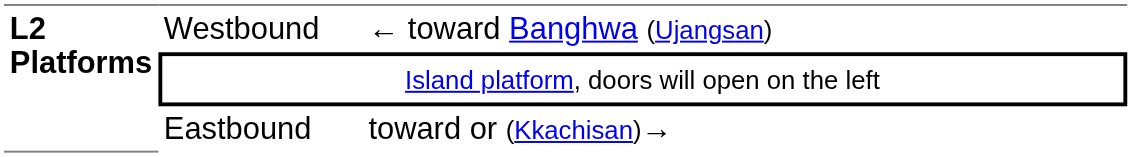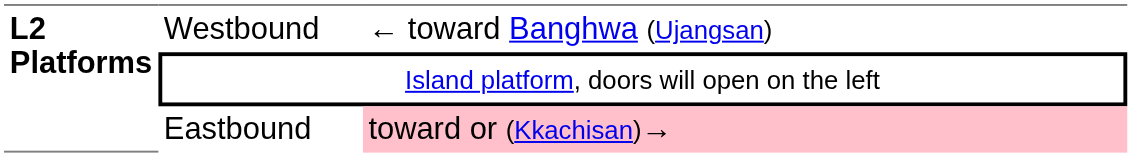(520, 128) no background -> (520, 128) pink background
